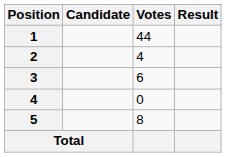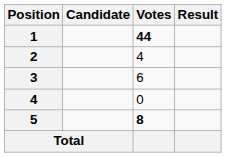(144, 36) normal -> (144, 36) bold
(140, 120) normal -> (140, 120) bold
